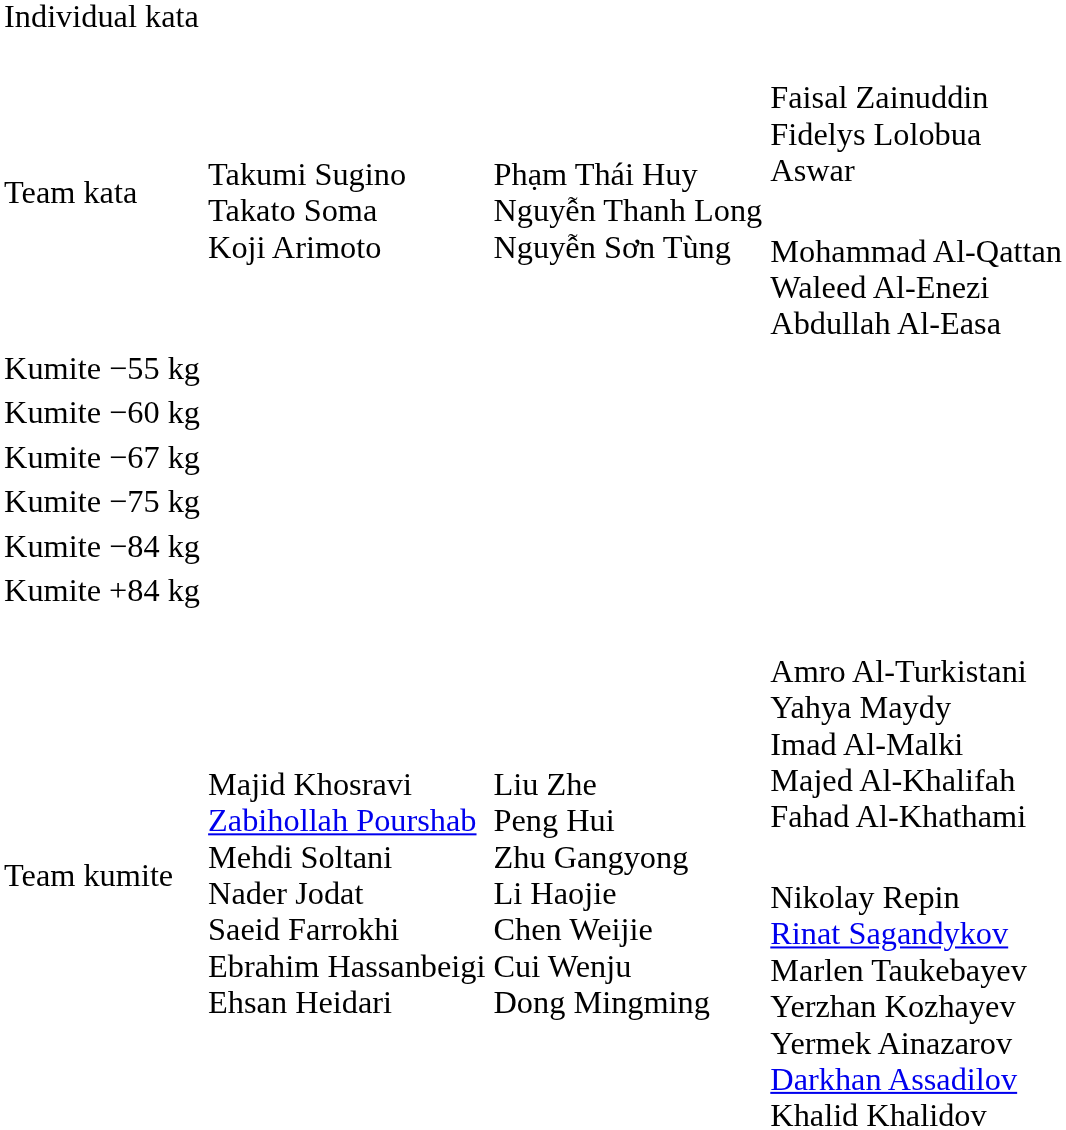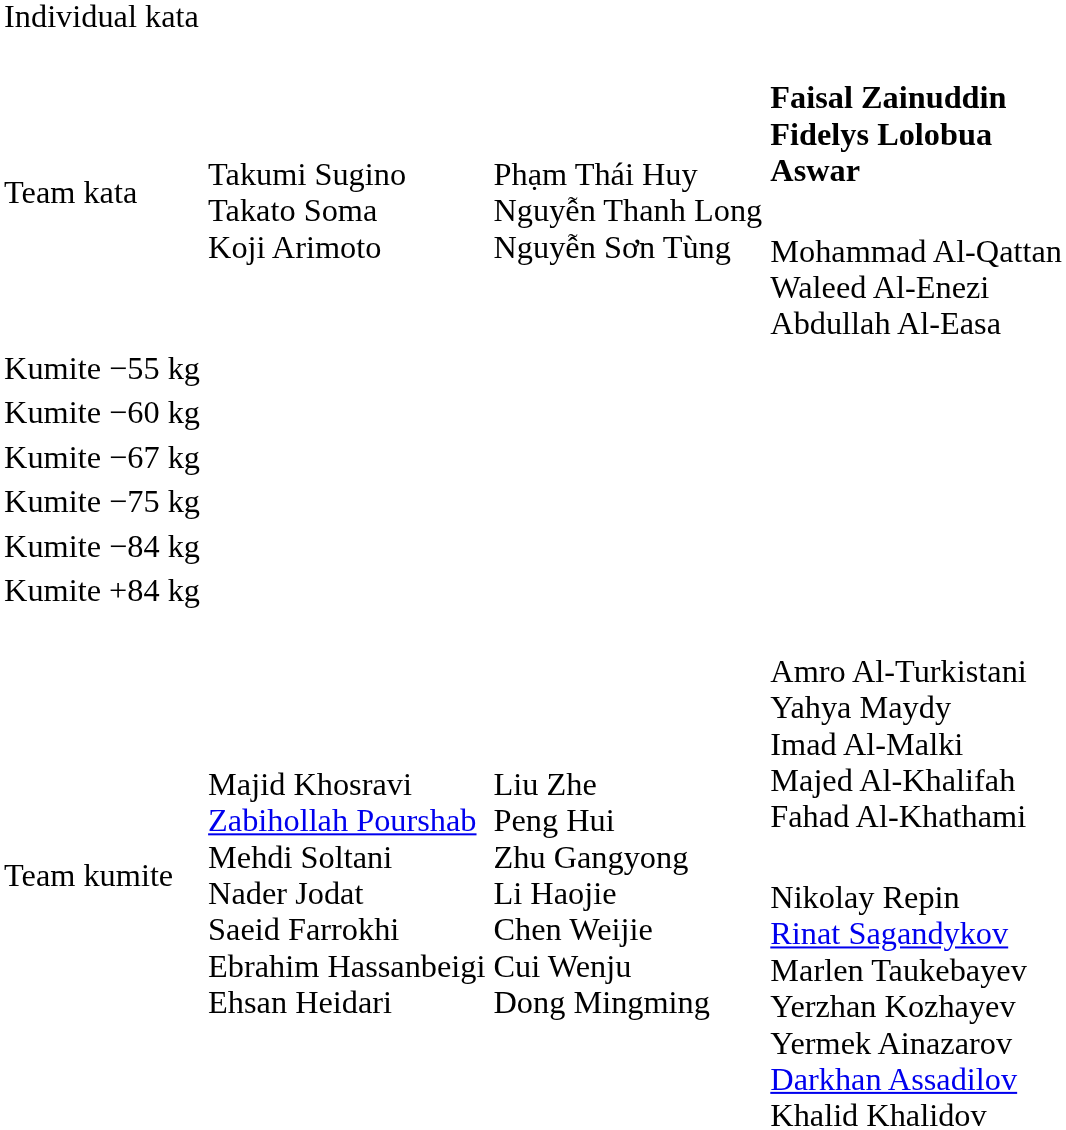(879, 133) normal -> (888, 133) bold
